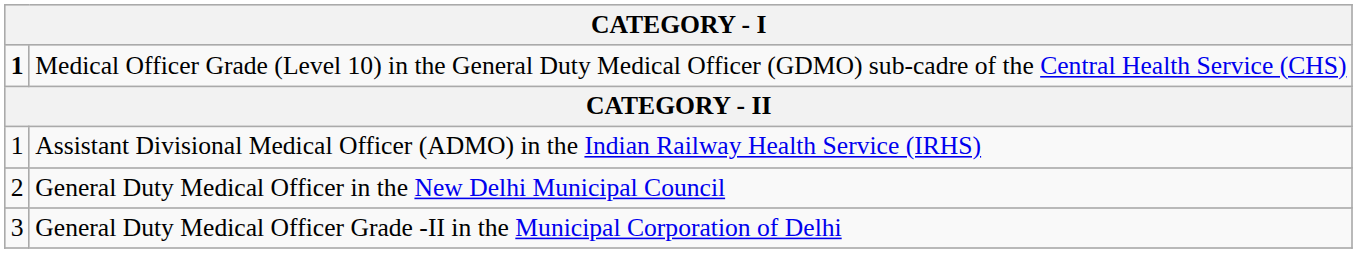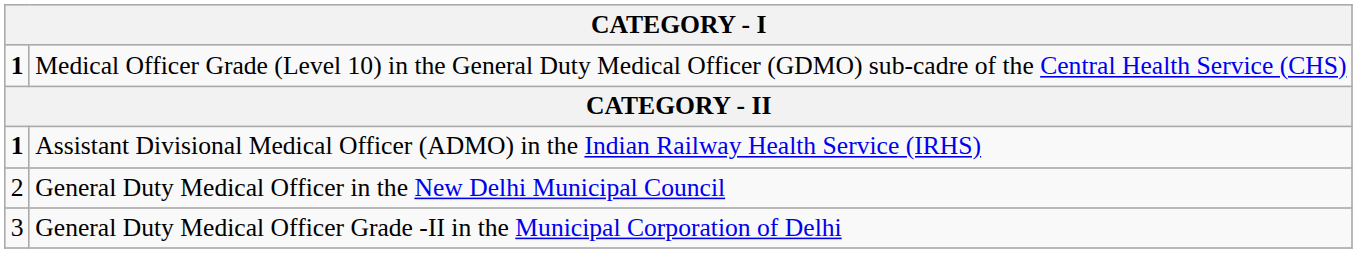(17, 146) normal -> (17, 146) bold
